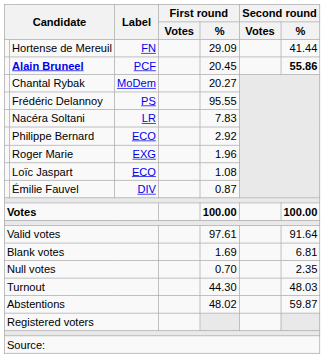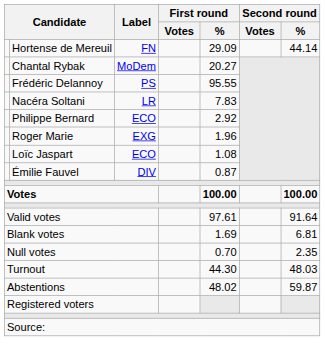(303, 48) 41.44 -> (303, 48) 44.14
- row: (48, 66)
